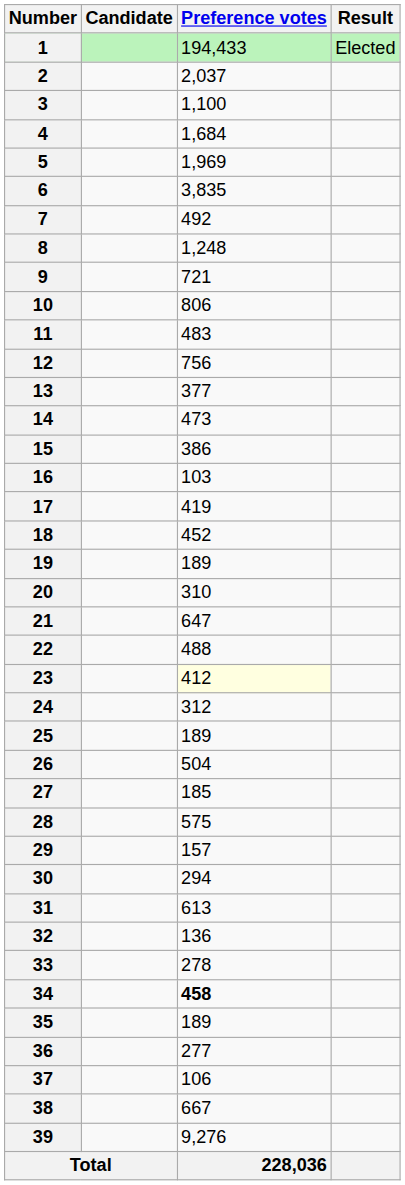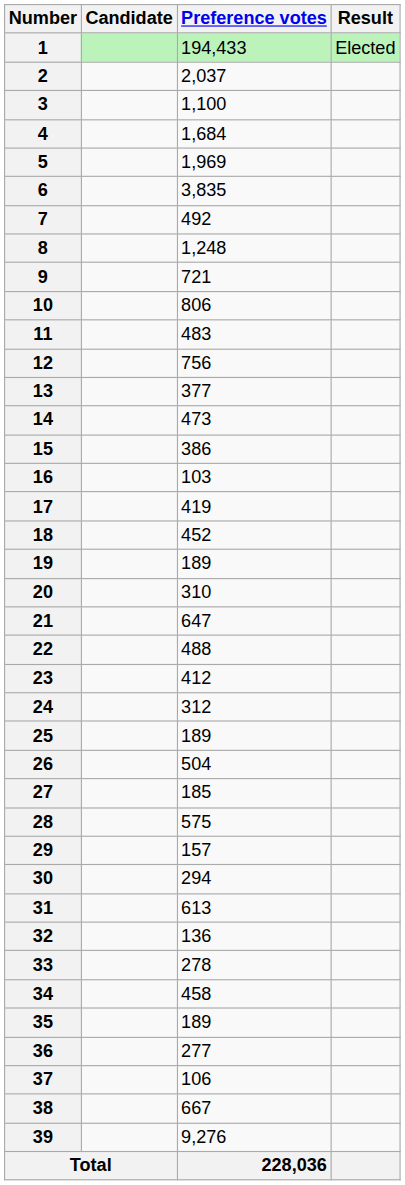(196, 678) lightyellow background -> (196, 678) no background
(196, 993) bold -> (196, 993) normal
